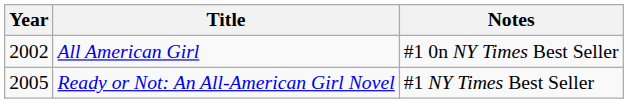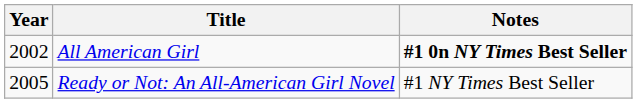(511, 51) normal -> (515, 51) bold
